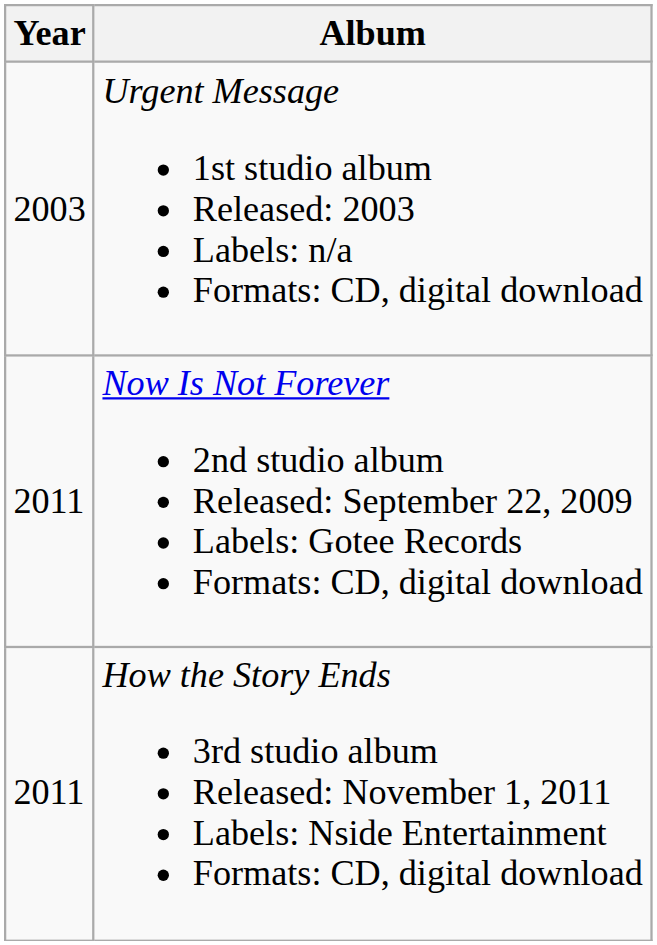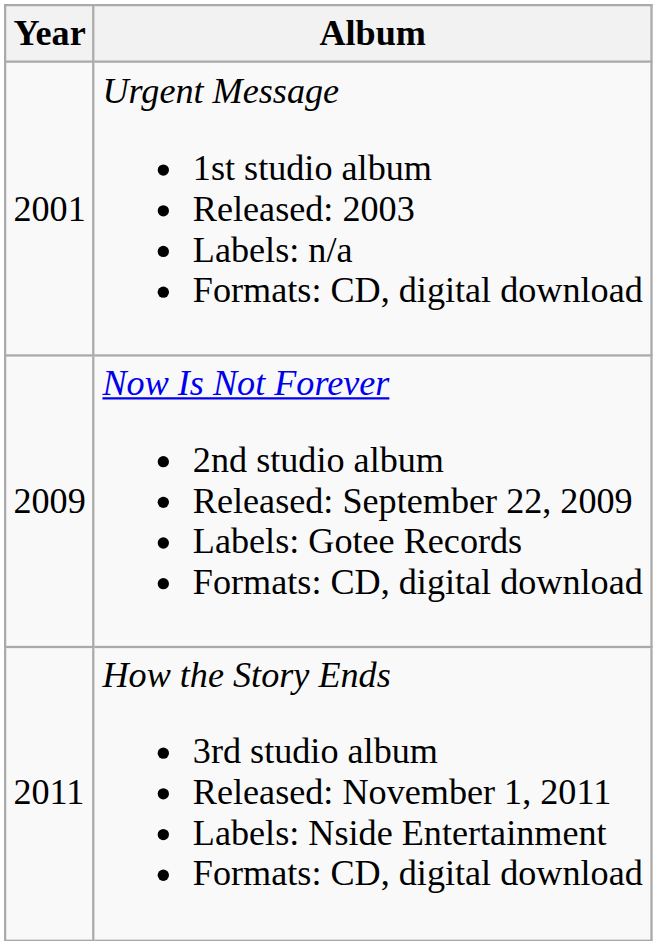(50, 208) 2003 -> (50, 208) 2001
(49, 500) 2011 -> (50, 500) 2009
